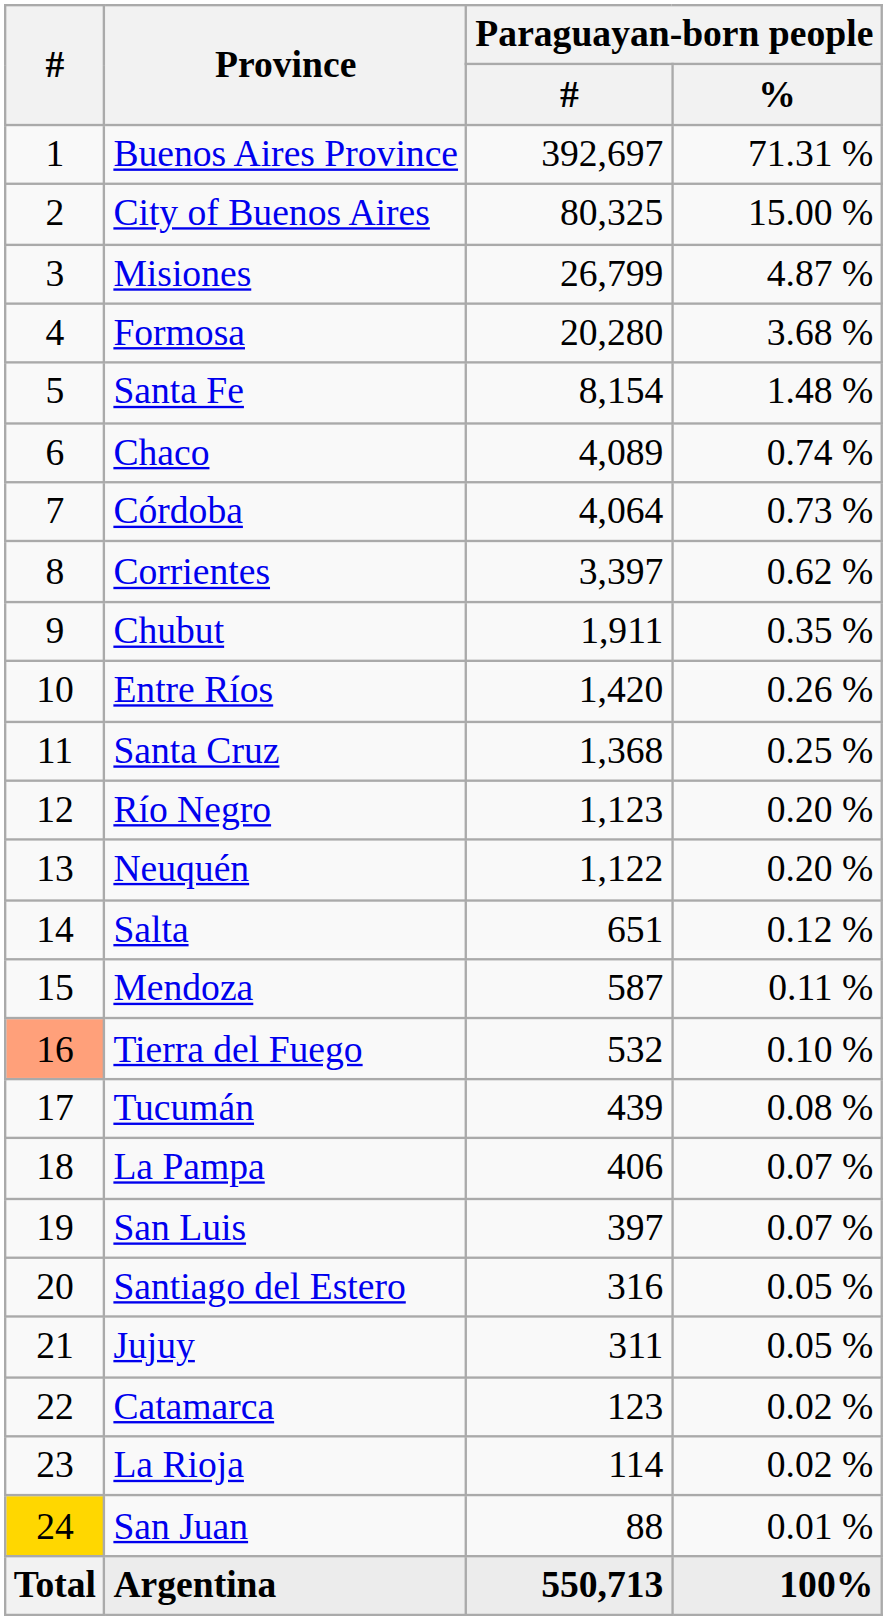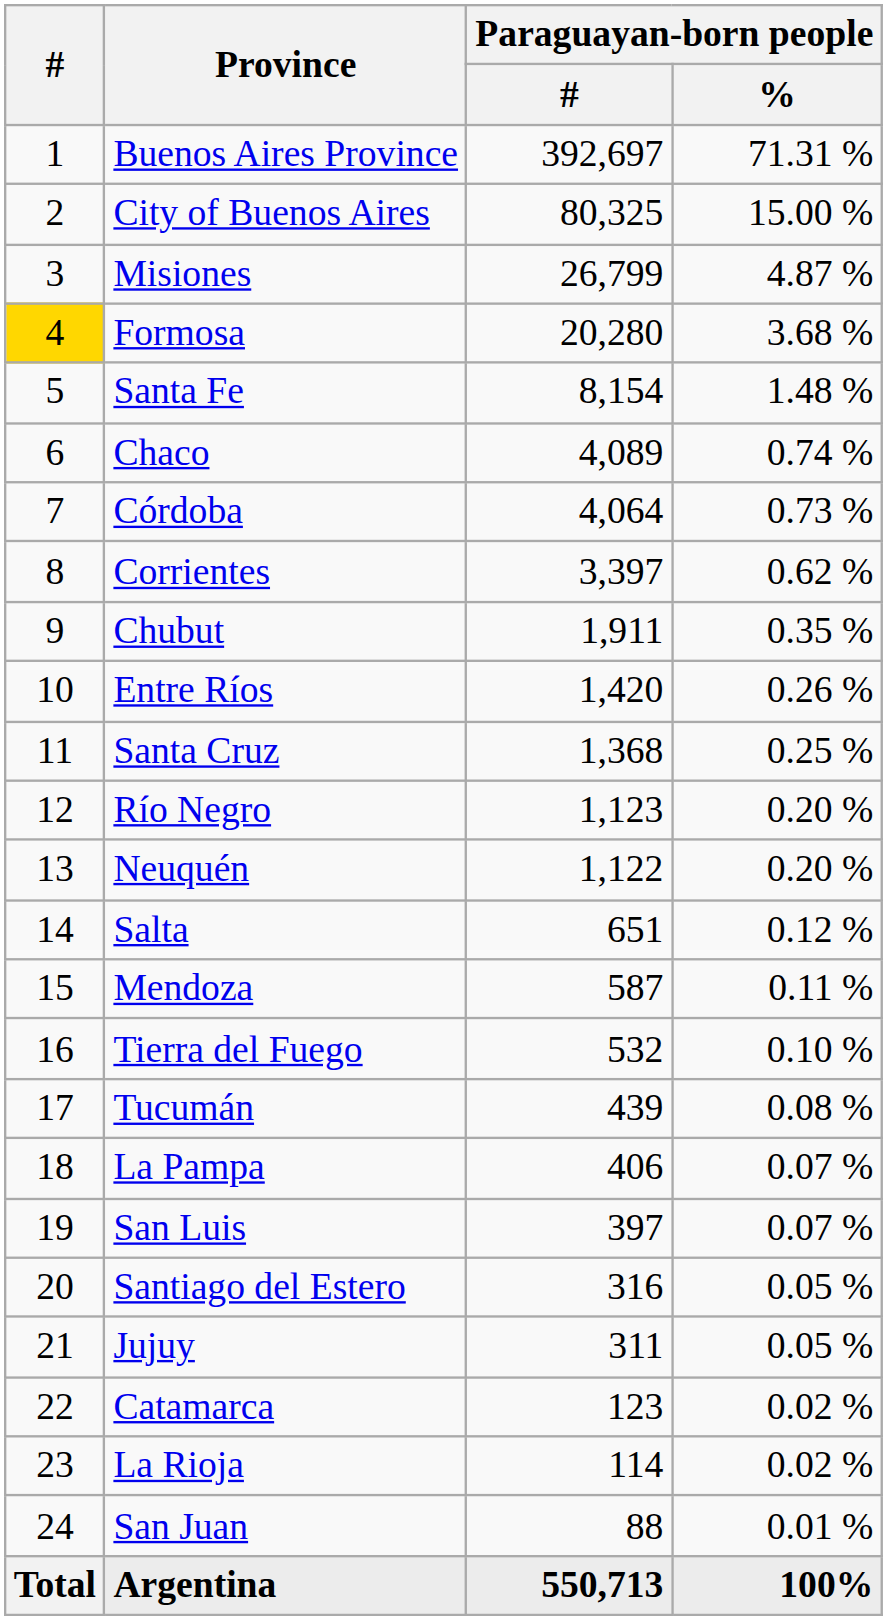(55, 332) no background -> (55, 332) gold background
(55, 1048) lightsalmon background -> (55, 1048) no background
(55, 1525) gold background -> (55, 1525) no background
